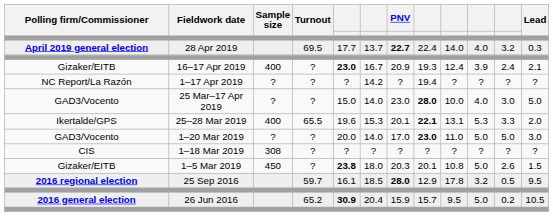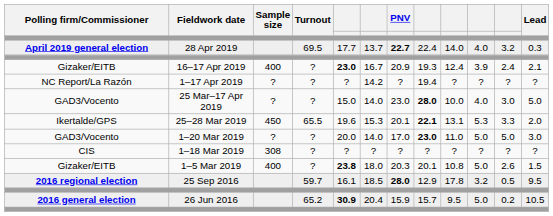(273, 121) 400 -> (273, 121) 450
(273, 166) 450 -> (273, 166) 400
